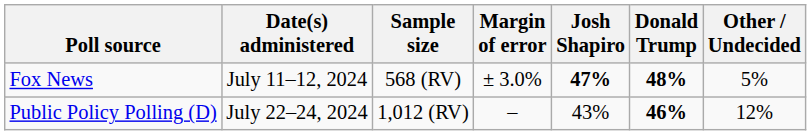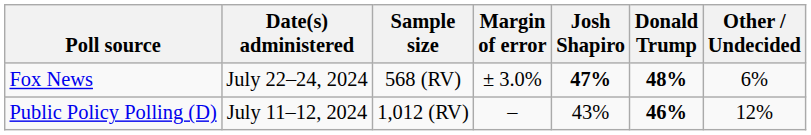(297, 79) July 11–12, 2024 -> (297, 79) July 22–24, 2024
(754, 79) 5% -> (754, 79) 6%
(297, 113) July 22–24, 2024 -> (297, 113) July 11–12, 2024
